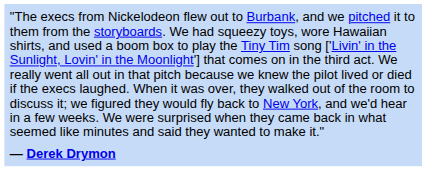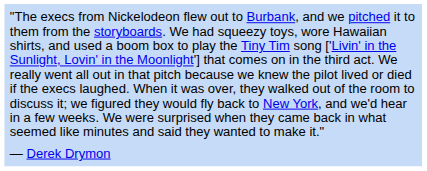(63, 153) bold -> (60, 153) normal
